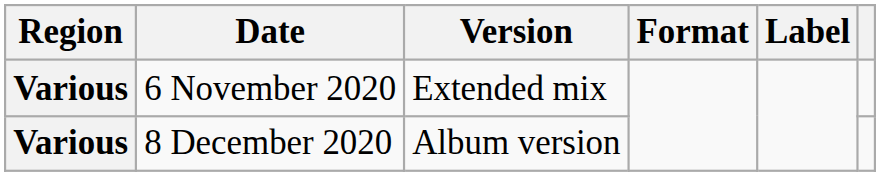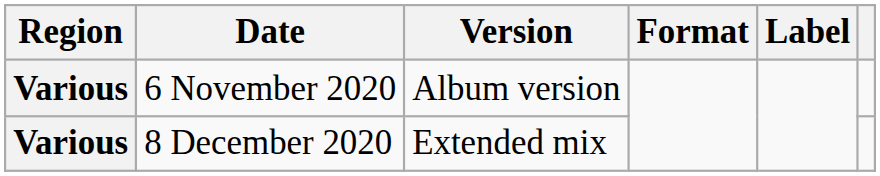(510, 87) Extended mix -> (516, 87) Album version
(516, 142) Album version -> (510, 142) Extended mix
